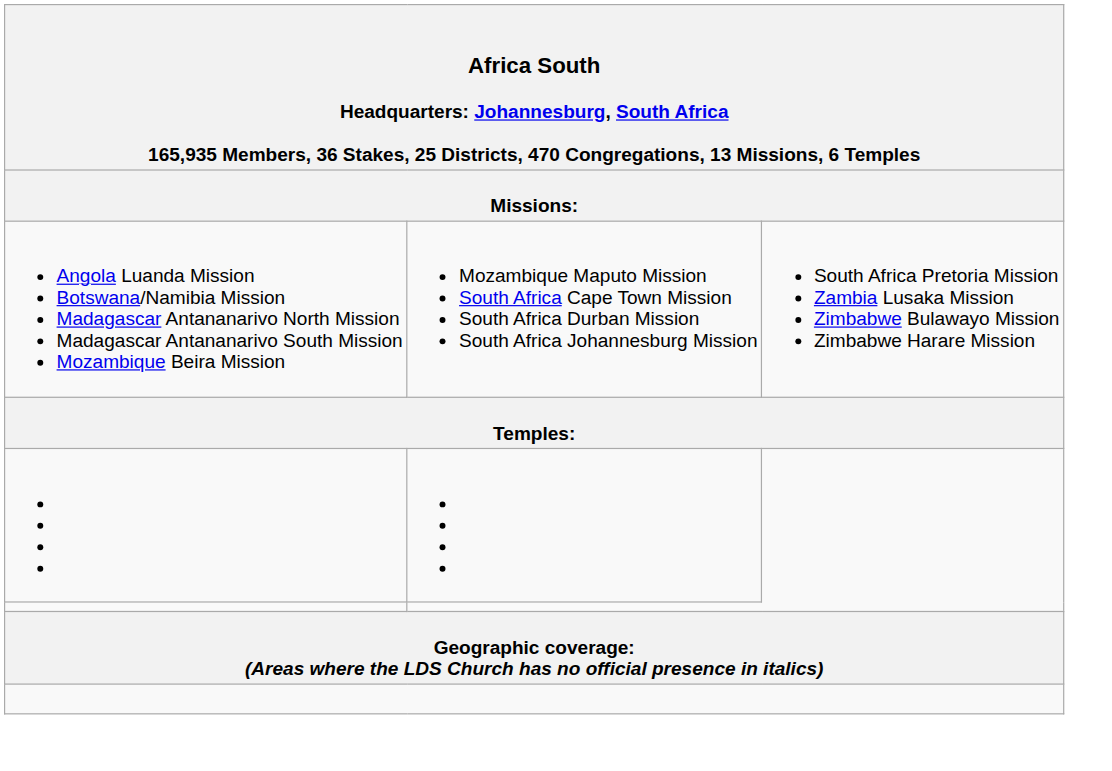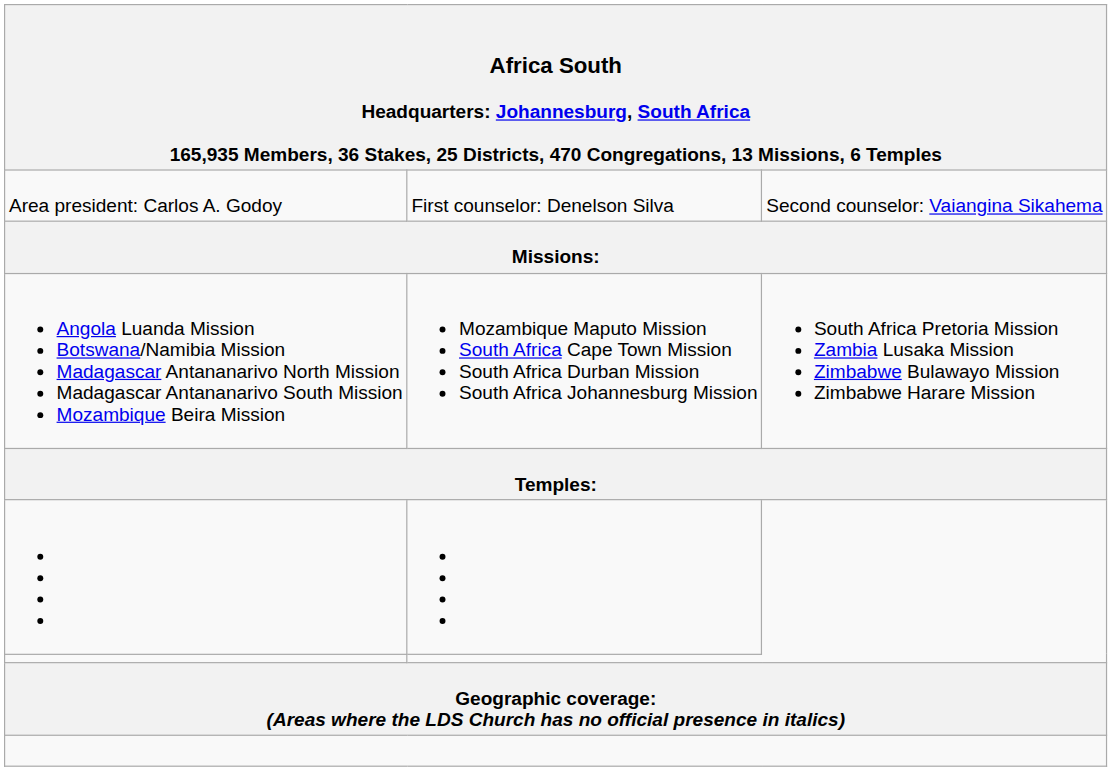+ row: (146, 206)
